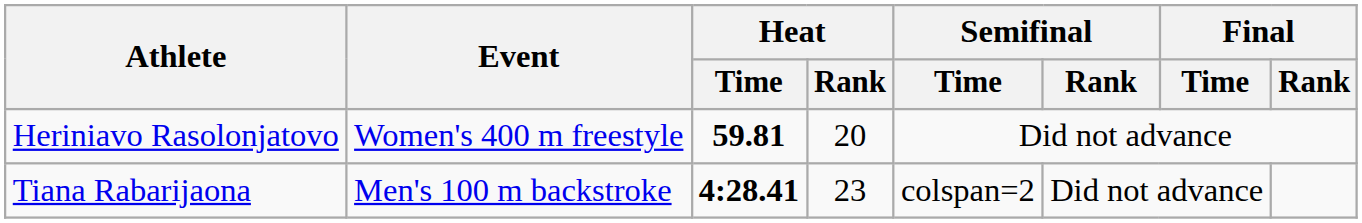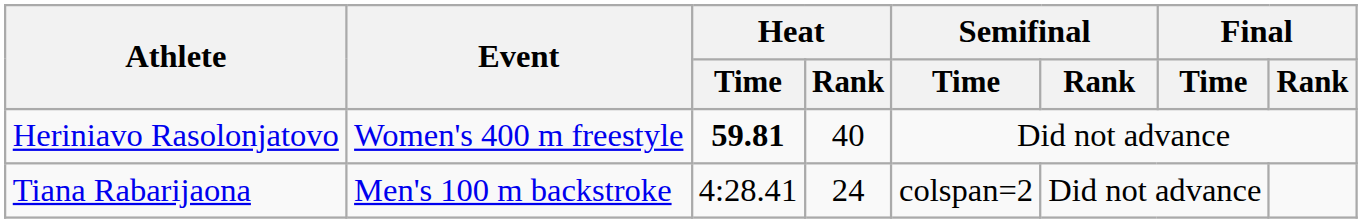(850, 136) 20 -> (848, 136) 40
(749, 189) bold -> (748, 189) normal
(850, 189) 23 -> (848, 189) 24
